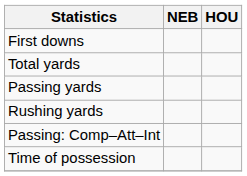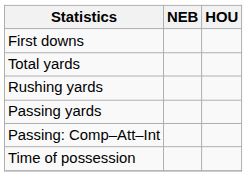rows swapped: (55, 111) <-> (55, 87)
